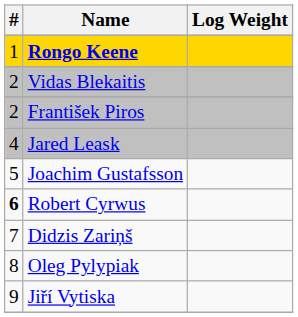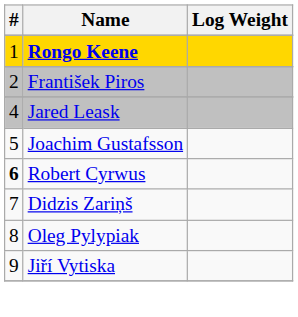- row: (87, 81)
